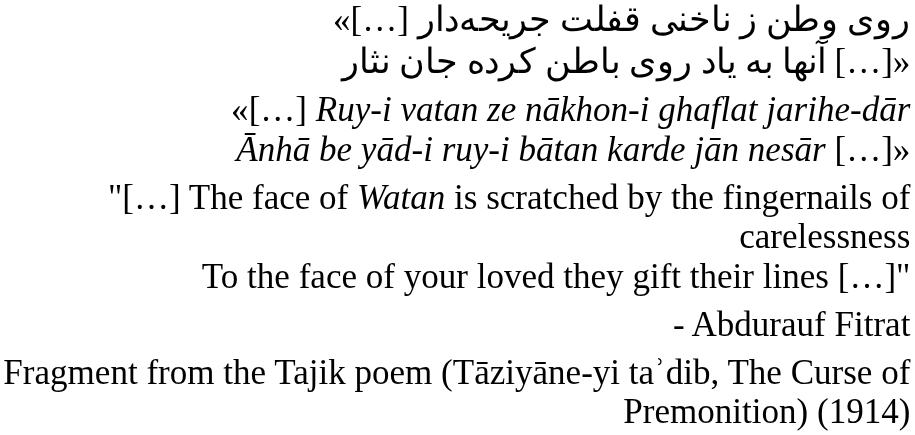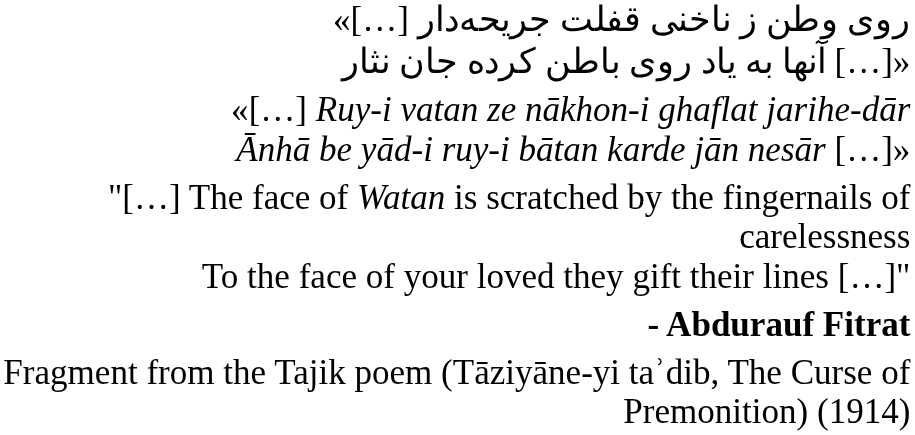(792, 324) normal -> (779, 324) bold
